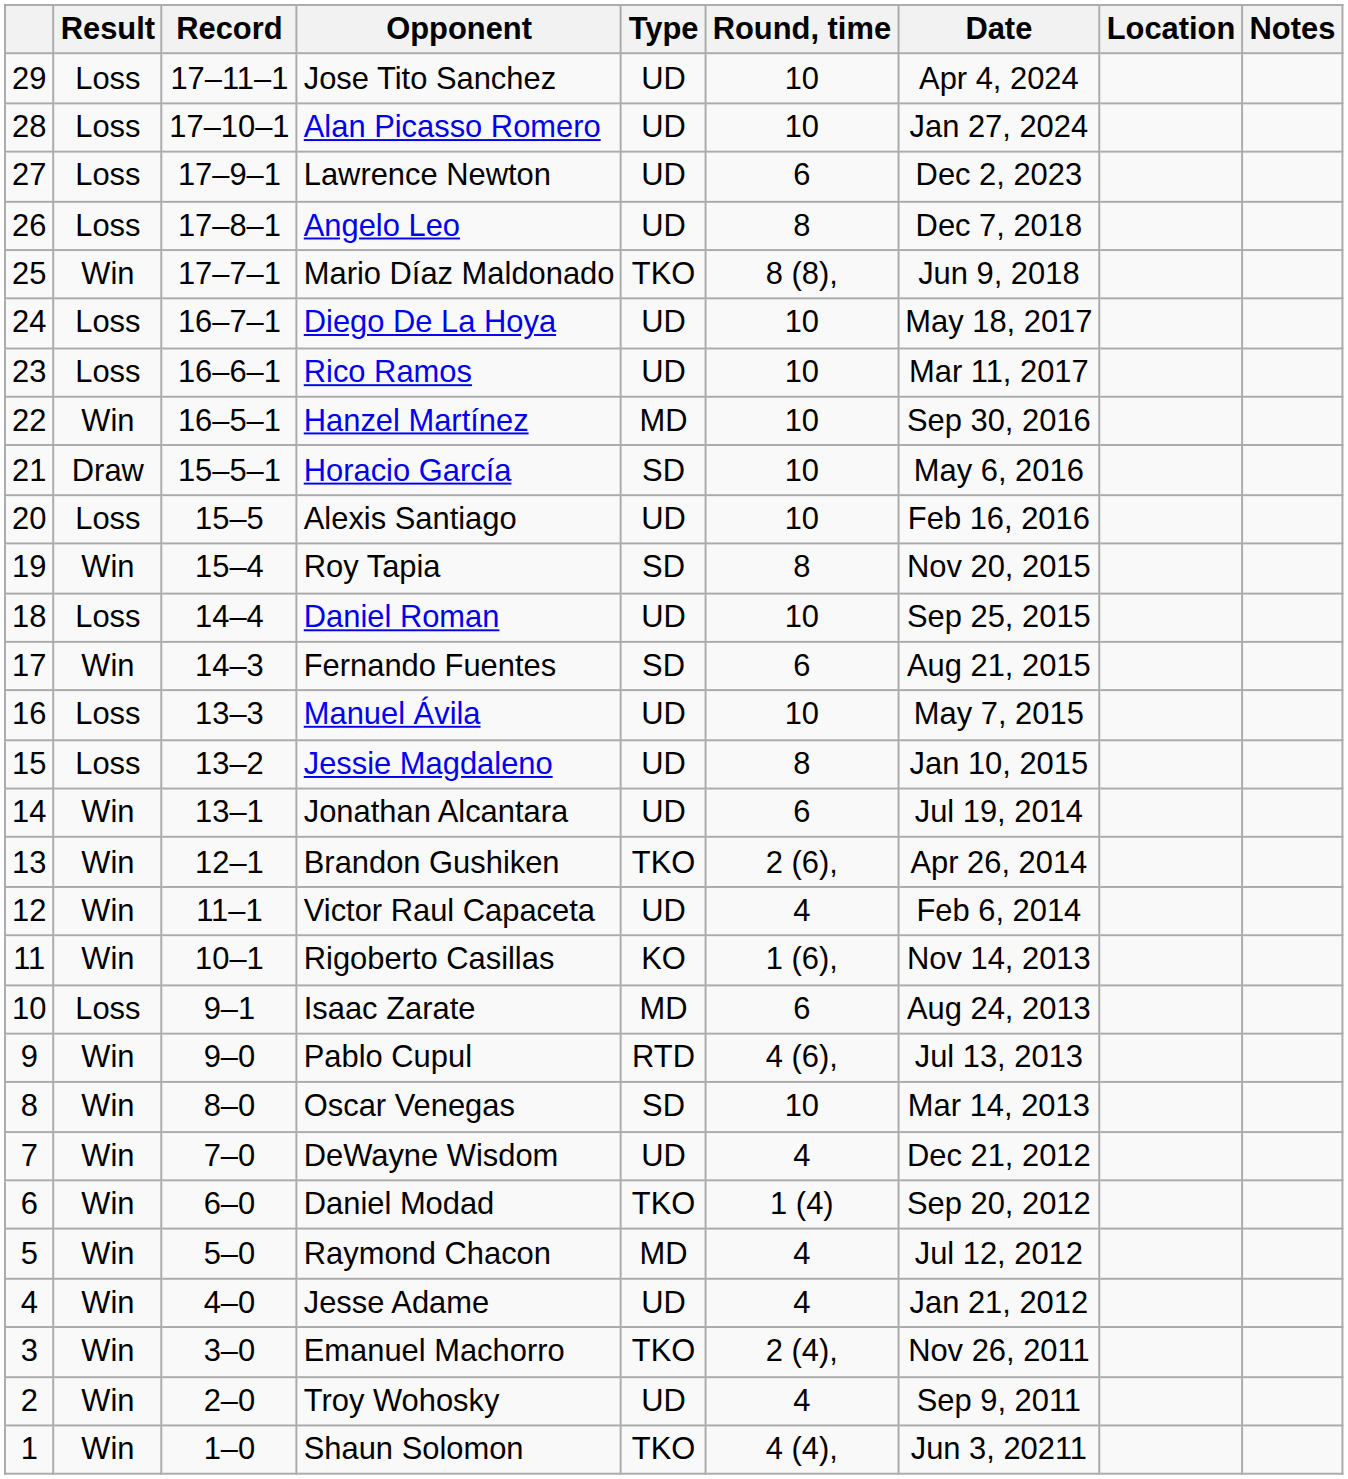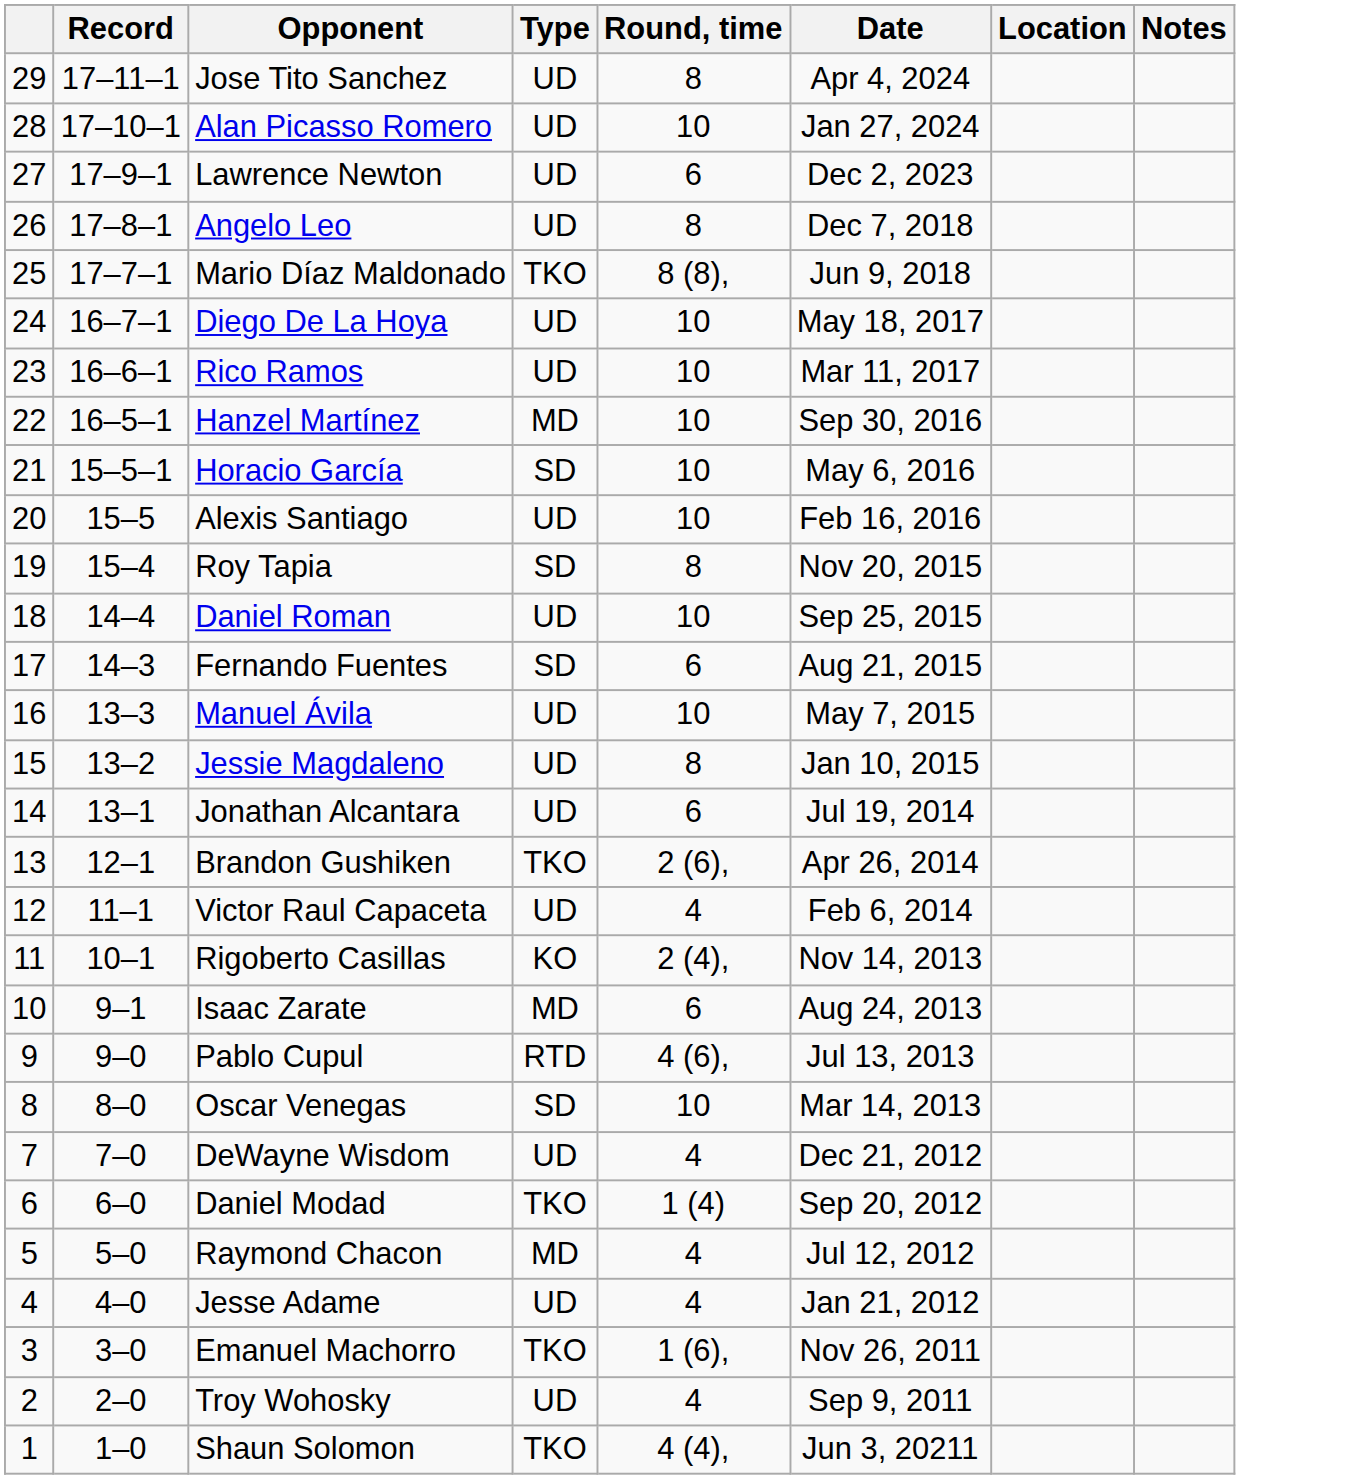- column: (108, 28)
(802, 77) 10 -> (693, 77) 8
(802, 959) 1 (6), -> (693, 959) 2 (4),
(802, 1351) 2 (4), -> (693, 1351) 1 (6),
